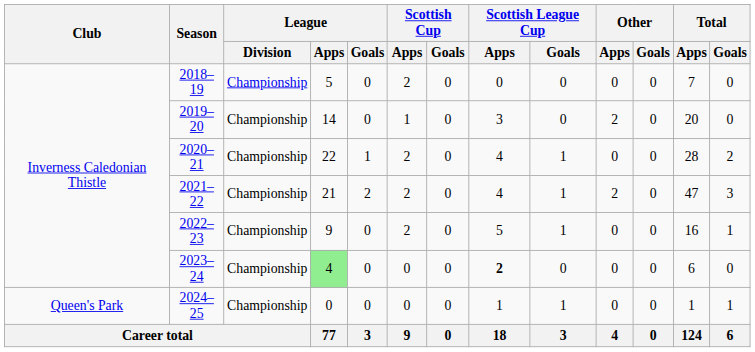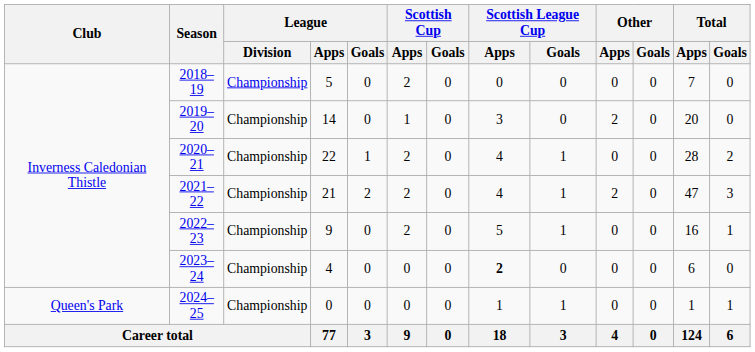(329, 268) lightgreen background -> (329, 268) no background
